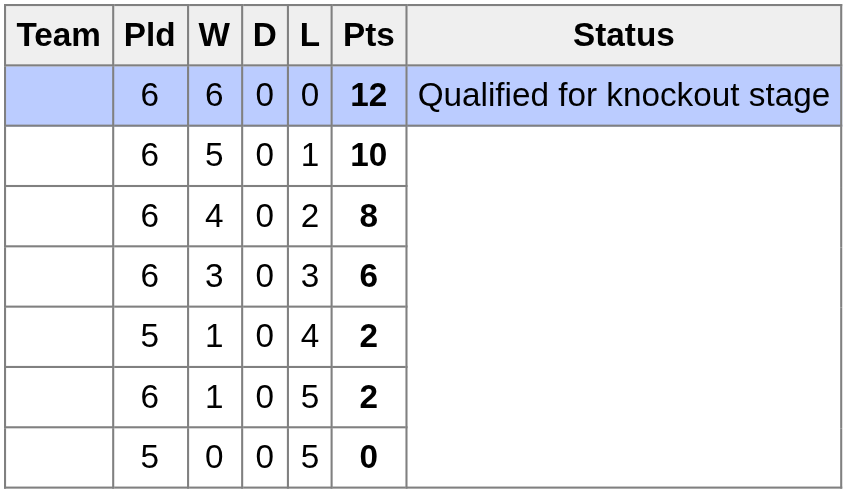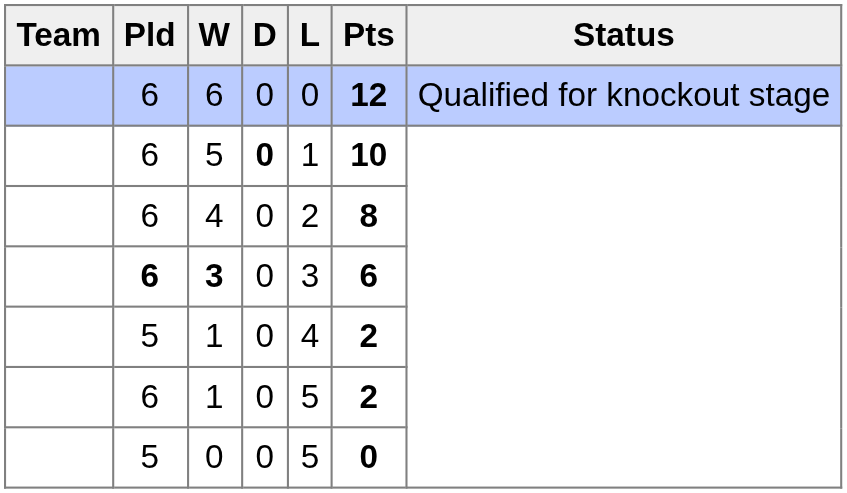(265, 155) normal -> (265, 155) bold
(150, 275) normal -> (150, 275) bold
(214, 275) normal -> (214, 275) bold
